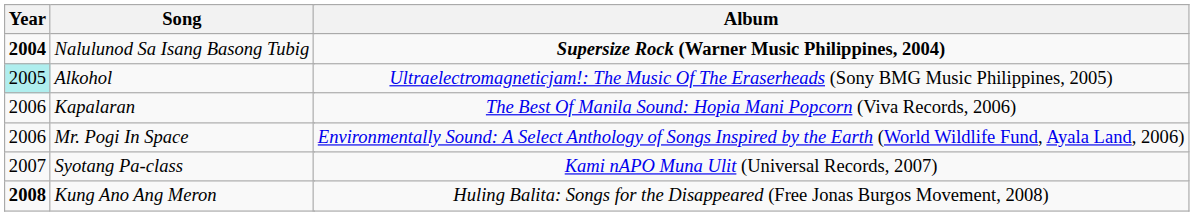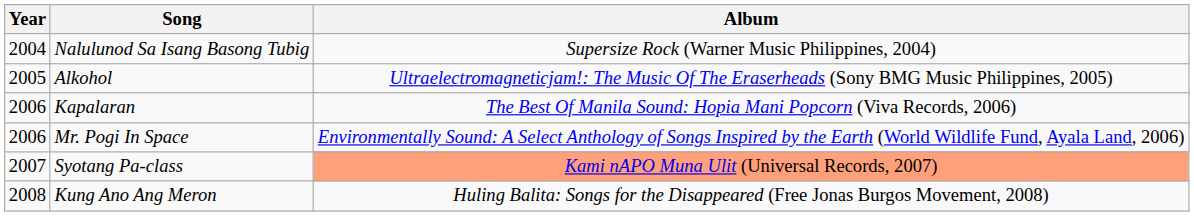(27, 48) bold -> (27, 48) normal
(751, 48) bold -> (751, 48) normal
(27, 78) paleturquoise background -> (27, 78) no background
(751, 166) no background -> (751, 166) lightsalmon background
(27, 195) bold -> (27, 195) normal
